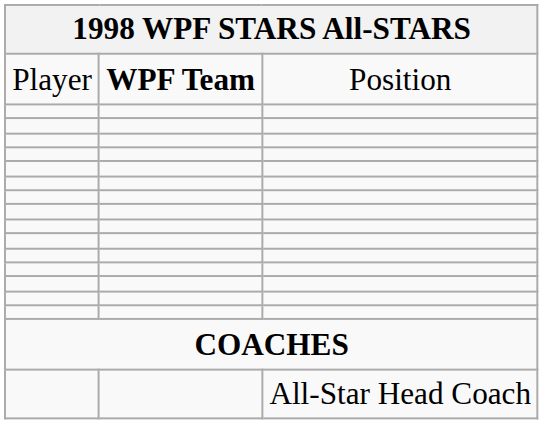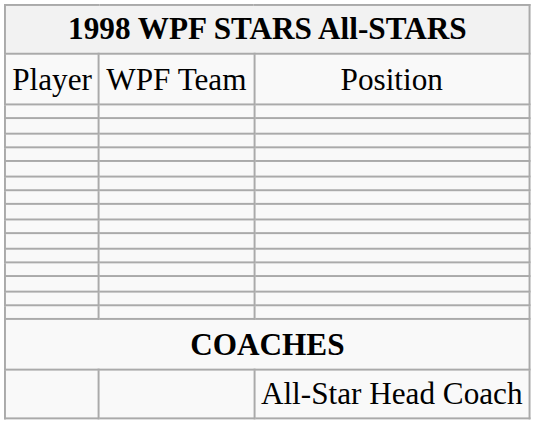(181, 78) bold -> (176, 78) normal
